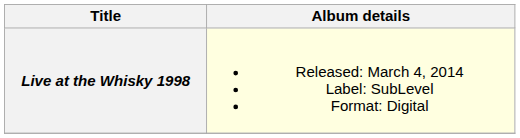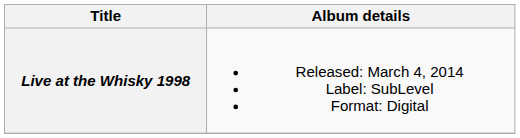(361, 89) lightyellow background -> (361, 89) no background
